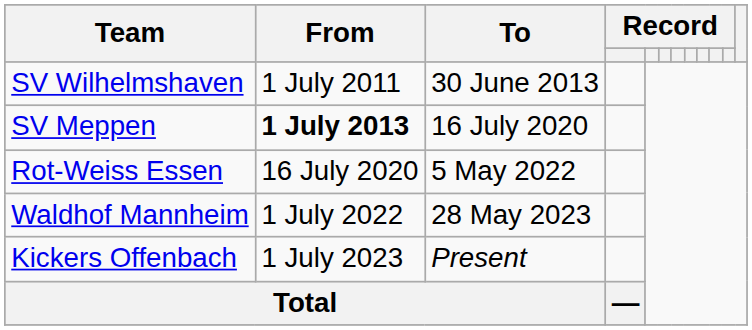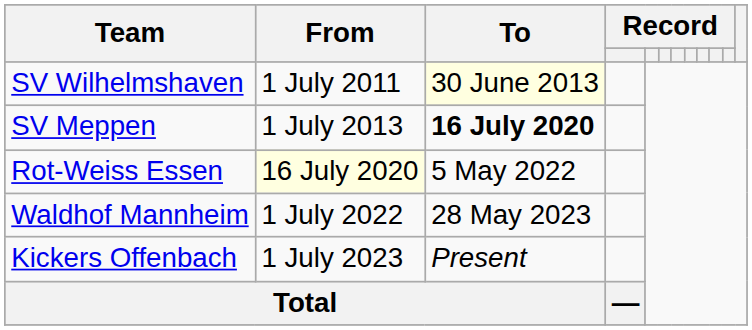(515, 83) no background -> (515, 83) lightyellow background
(335, 127) bold -> (332, 127) normal
(510, 127) normal -> (513, 127) bold
(340, 170) no background -> (340, 170) lightyellow background
